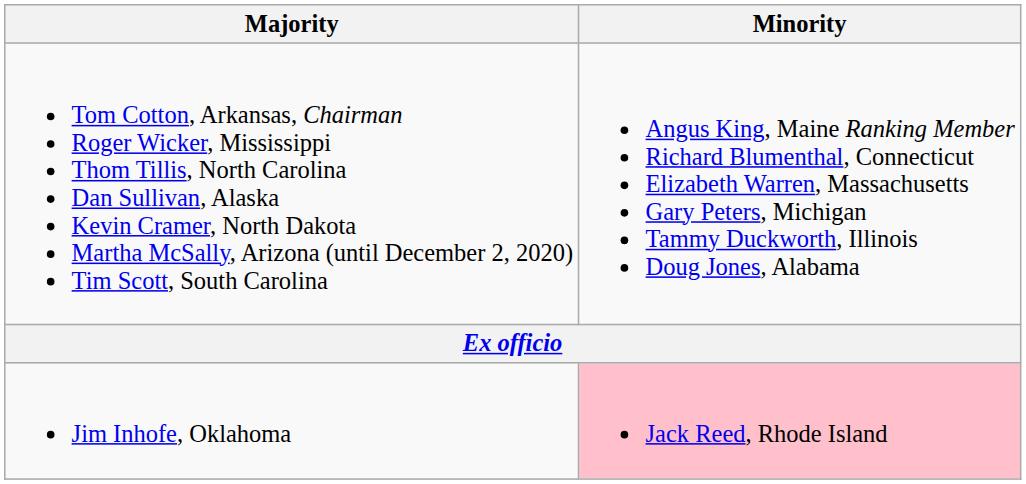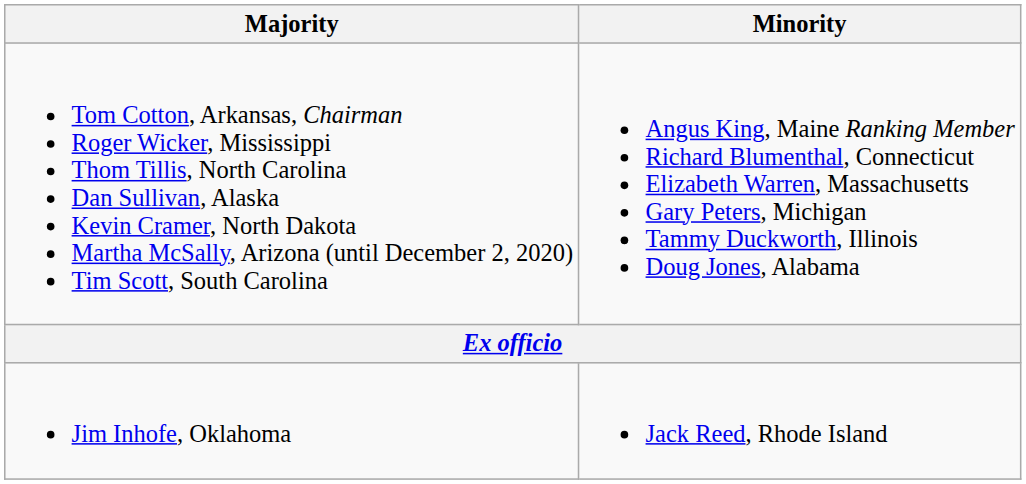(800, 434) pink background -> (800, 434) no background
